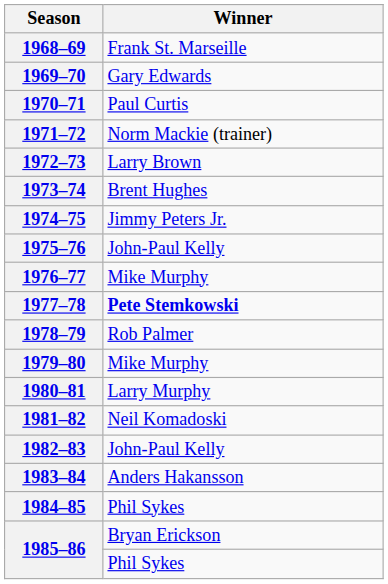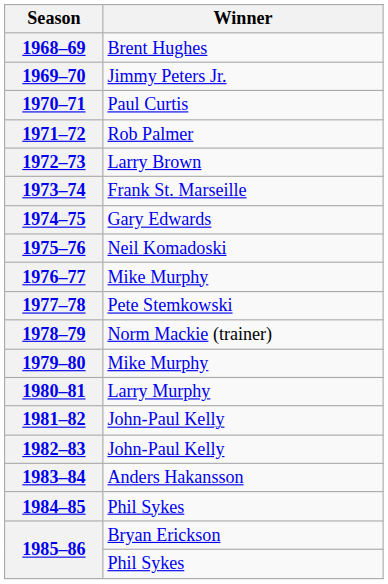(177, 47) Frank St. Marseille -> (157, 47) Brent Hughes
(159, 76) Gary Edwards -> (167, 76) Jimmy Peters Jr.
(190, 133) Norm Mackie (trainer) -> (150, 133) Rob Palmer
(157, 190) Brent Hughes -> (177, 190) Frank St. Marseille
(167, 219) Jimmy Peters Jr. -> (159, 219) Gary Edwards
(166, 248) John-Paul Kelly -> (167, 248) Neil Komadoski
(173, 305) bold -> (170, 305) normal
(150, 334) Rob Palmer -> (190, 334) Norm Mackie (trainer)
(167, 420) Neil Komadoski -> (166, 420) John-Paul Kelly
